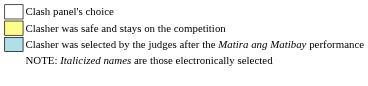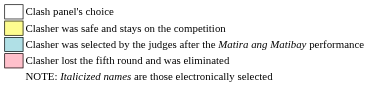+ row: (127, 60)
